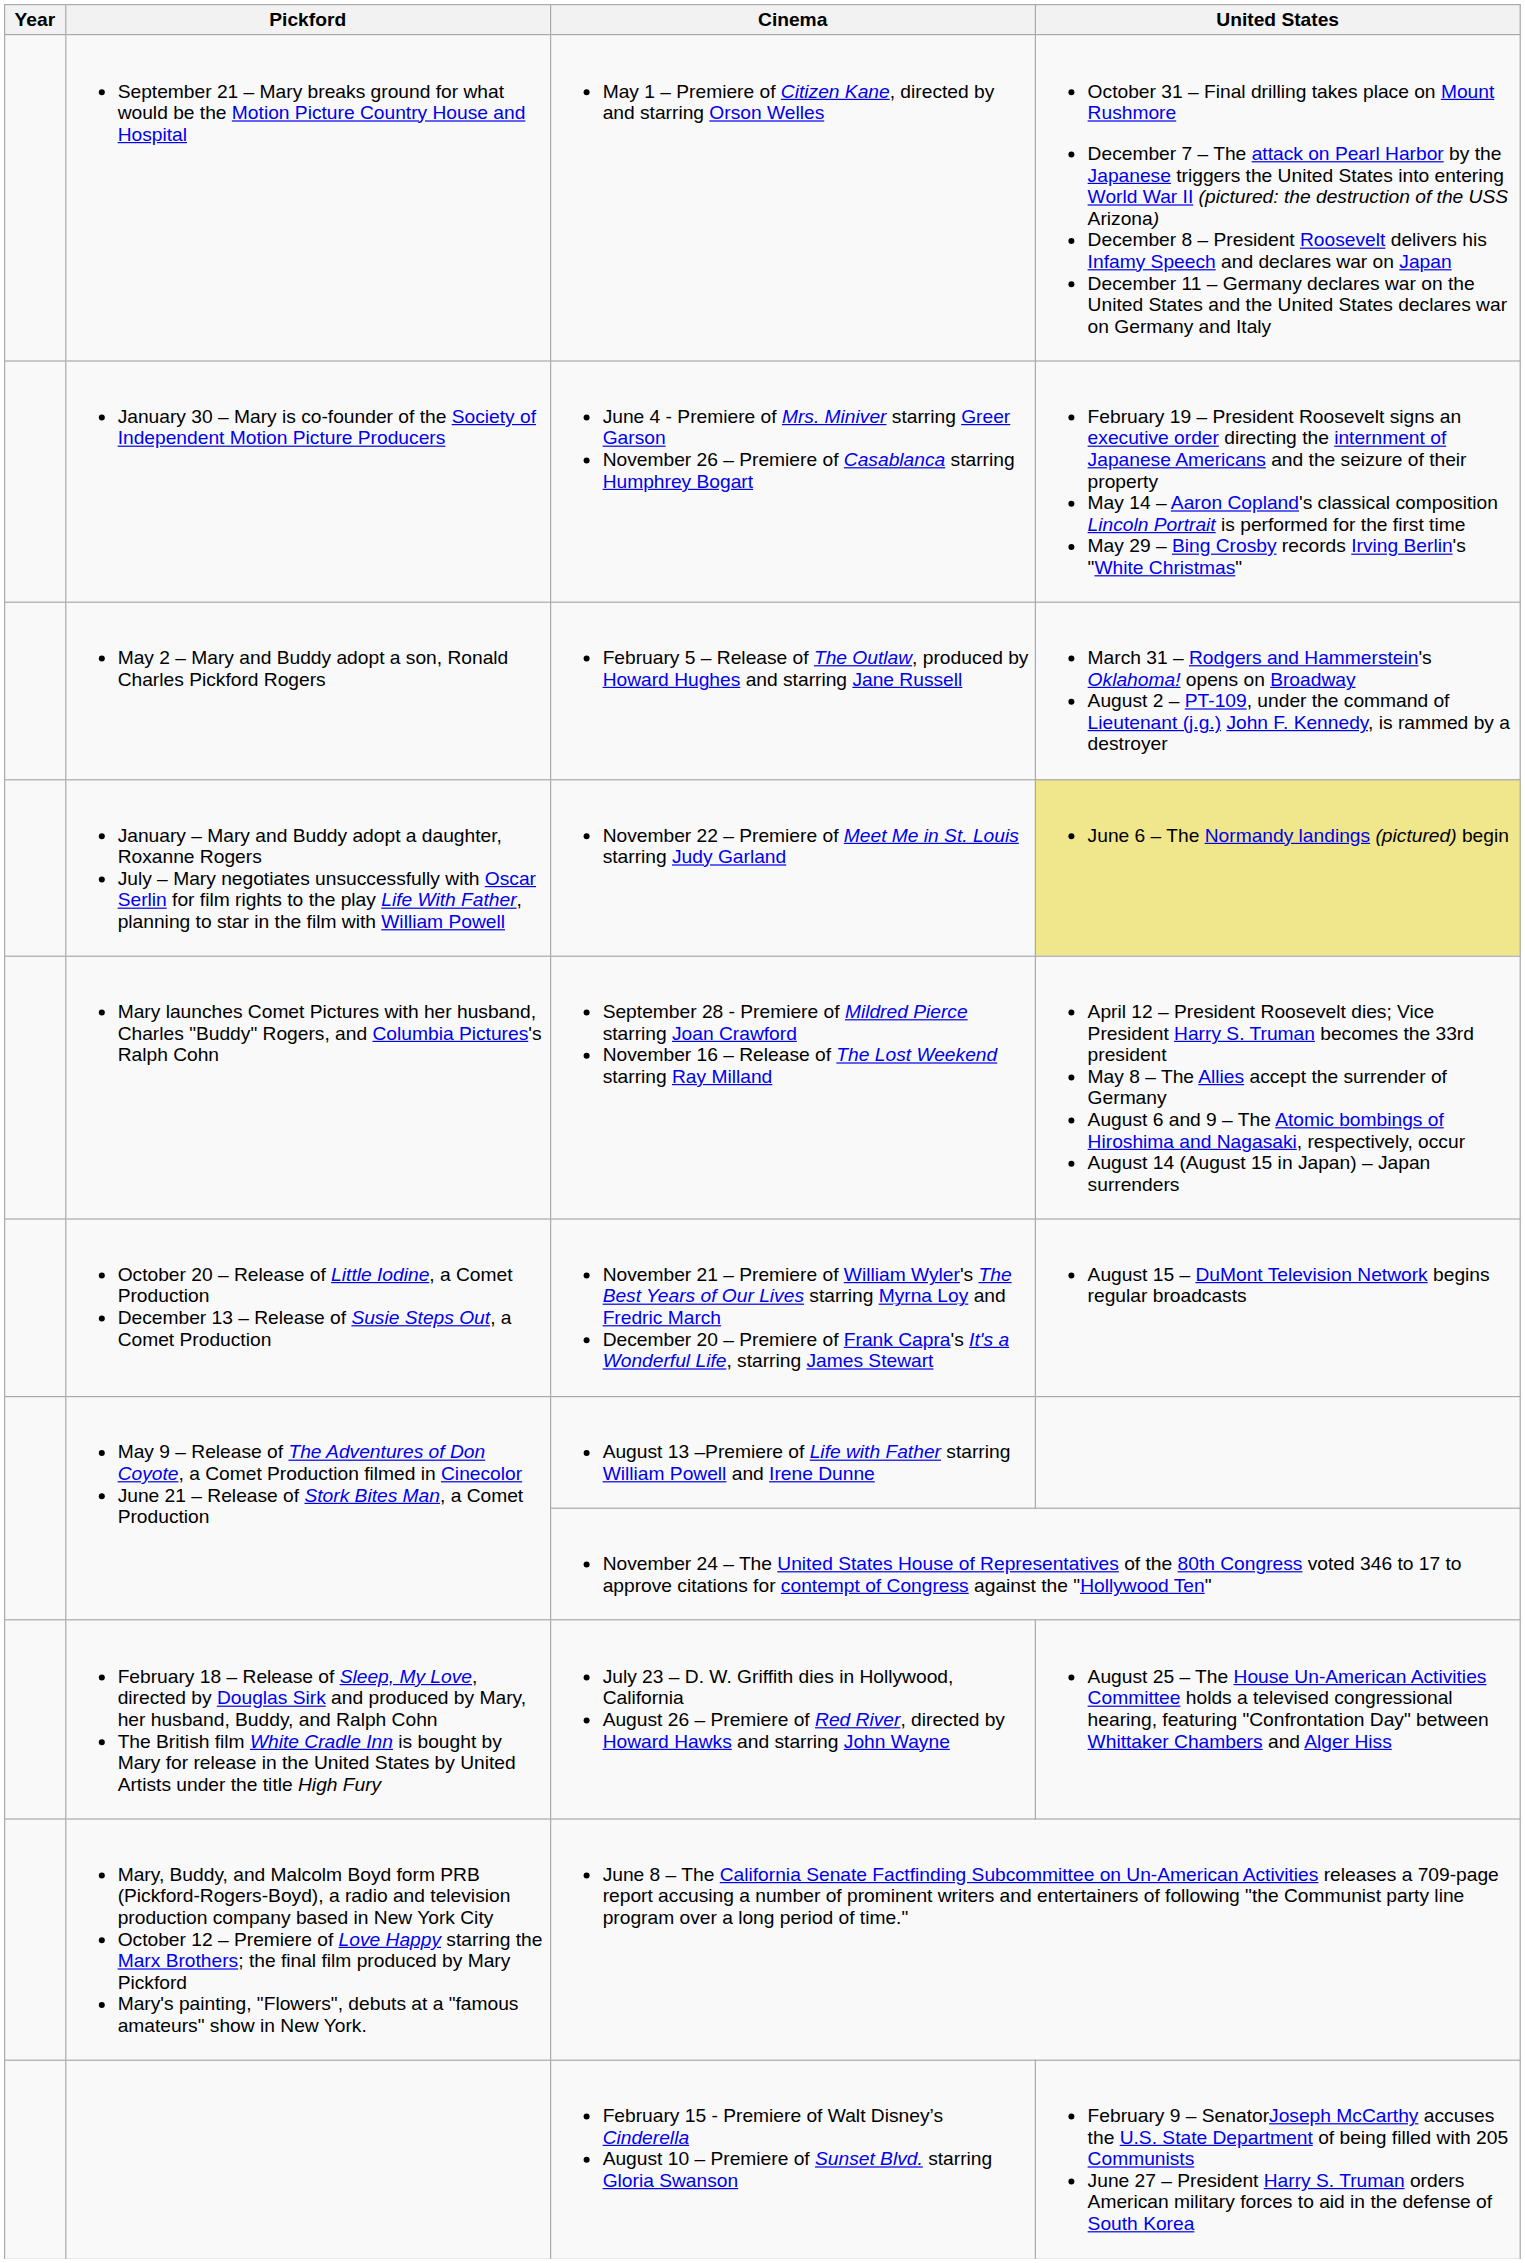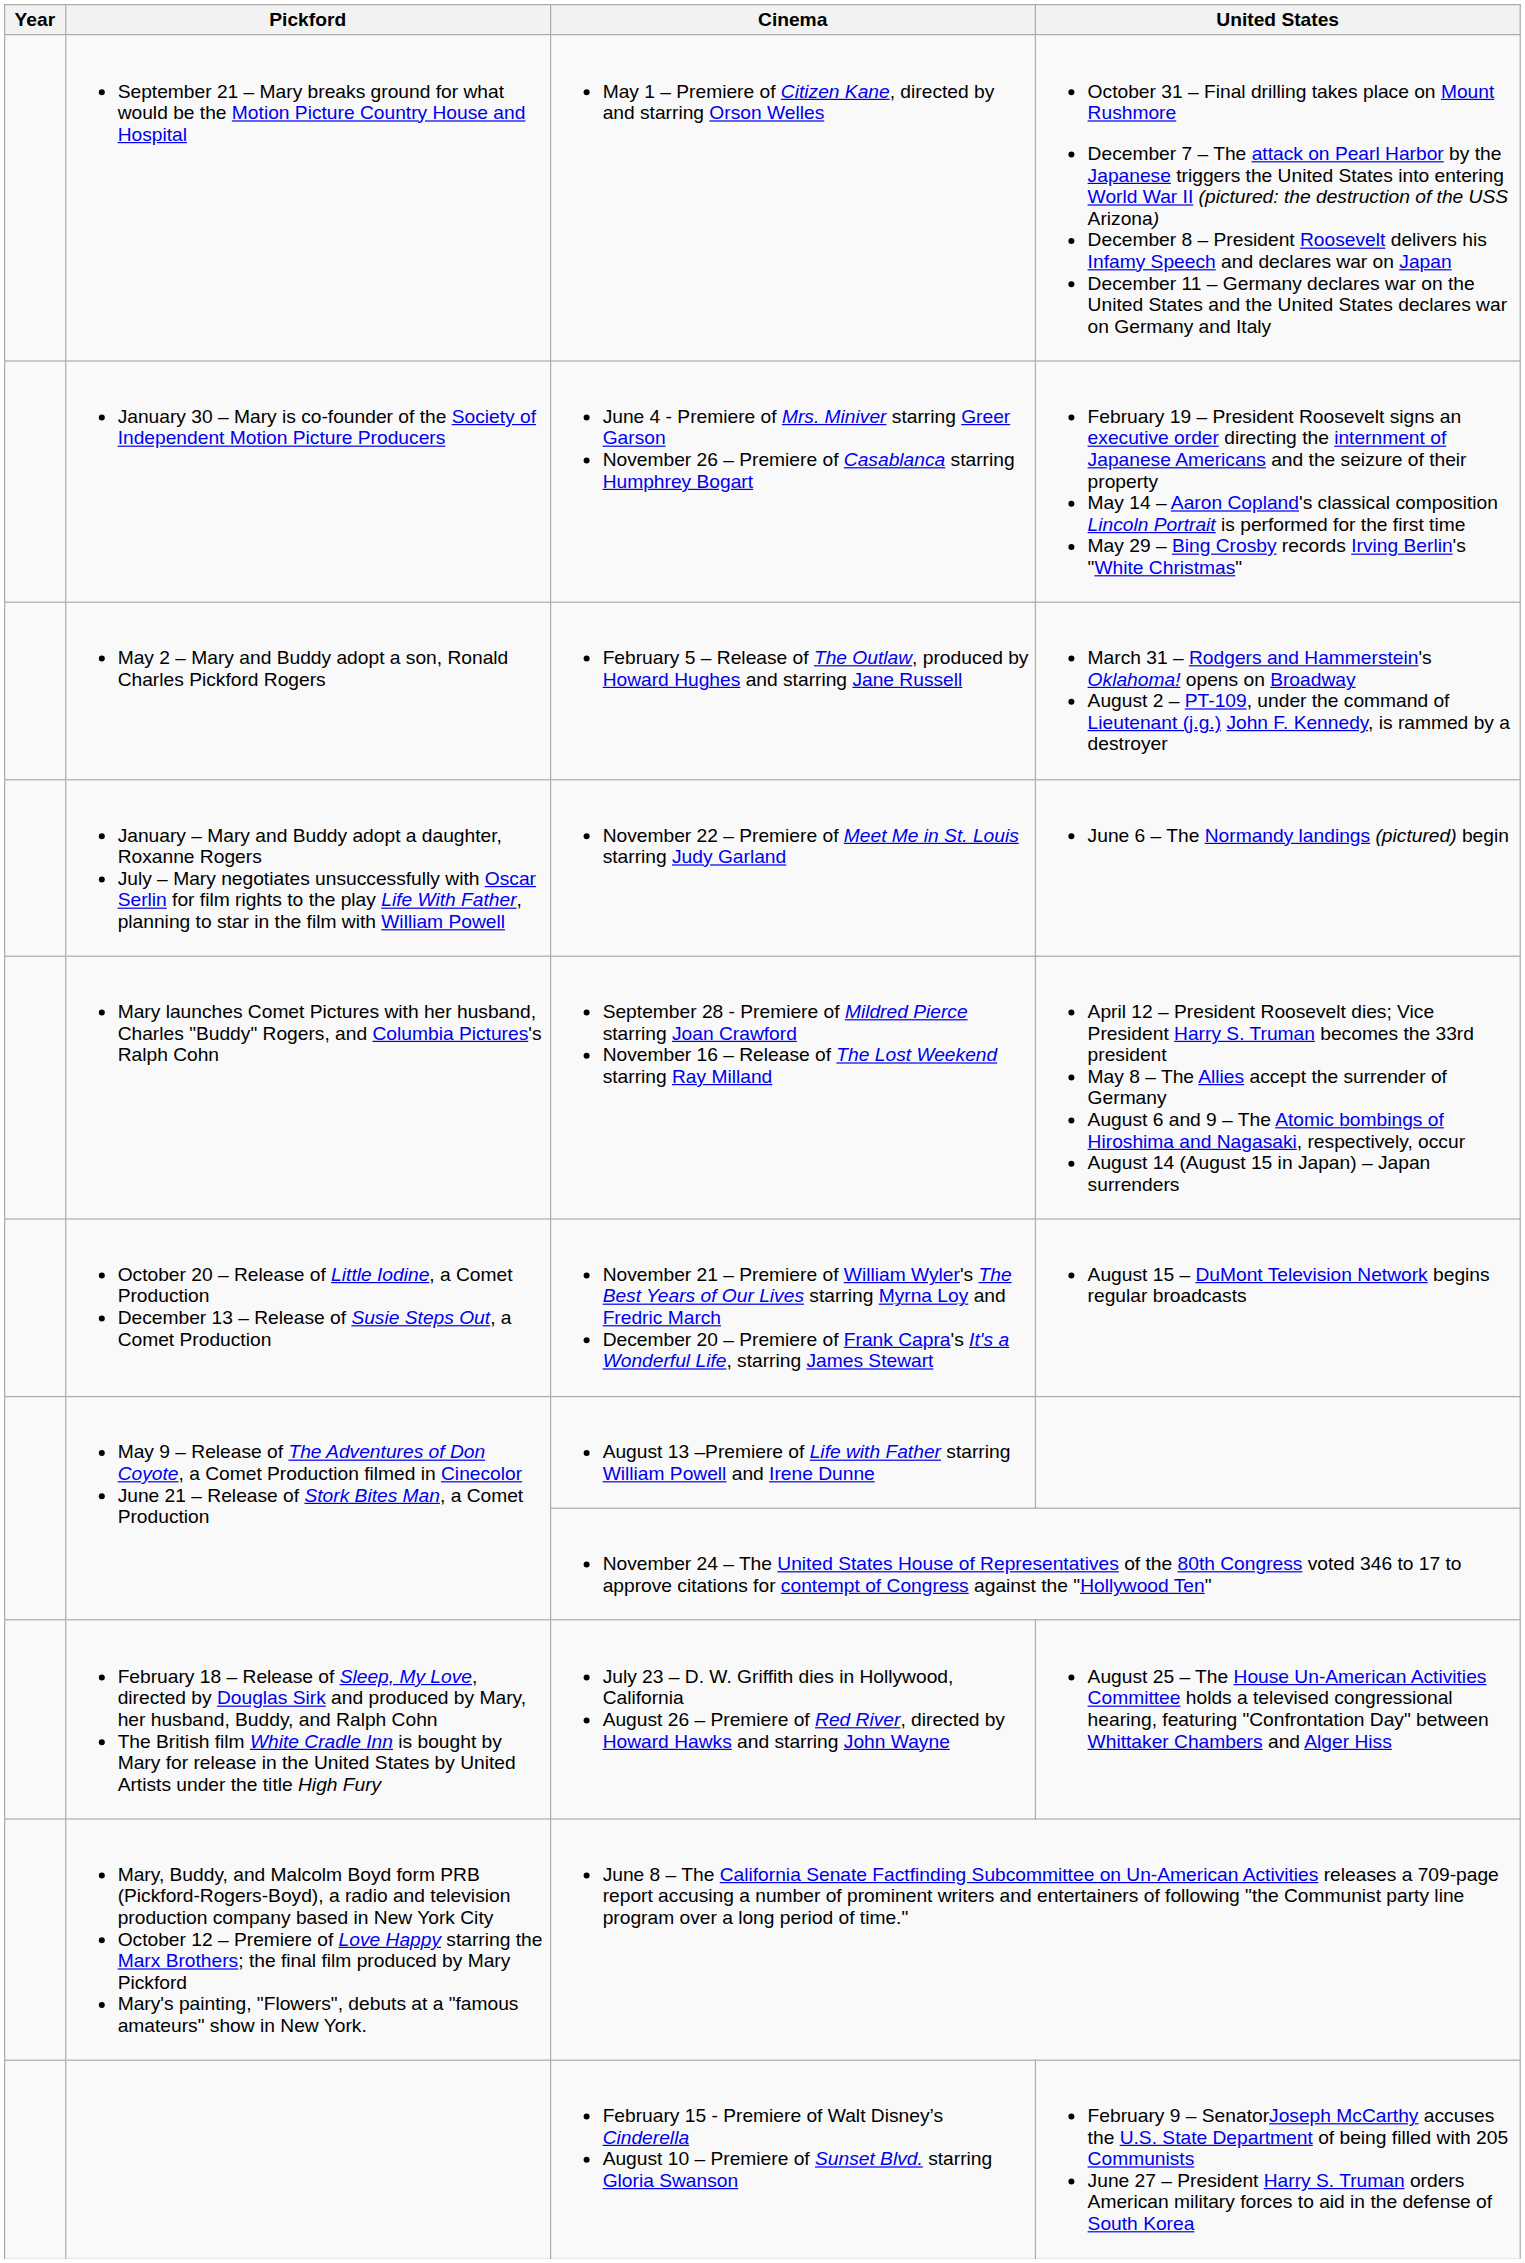(1278, 835) khaki background -> (1278, 835) no background
